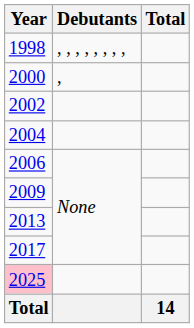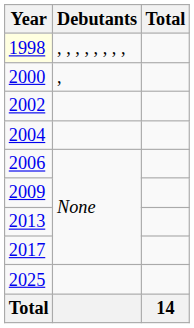(27, 47) no background -> (27, 47) lightyellow background
(27, 279) pink background -> (27, 279) no background
